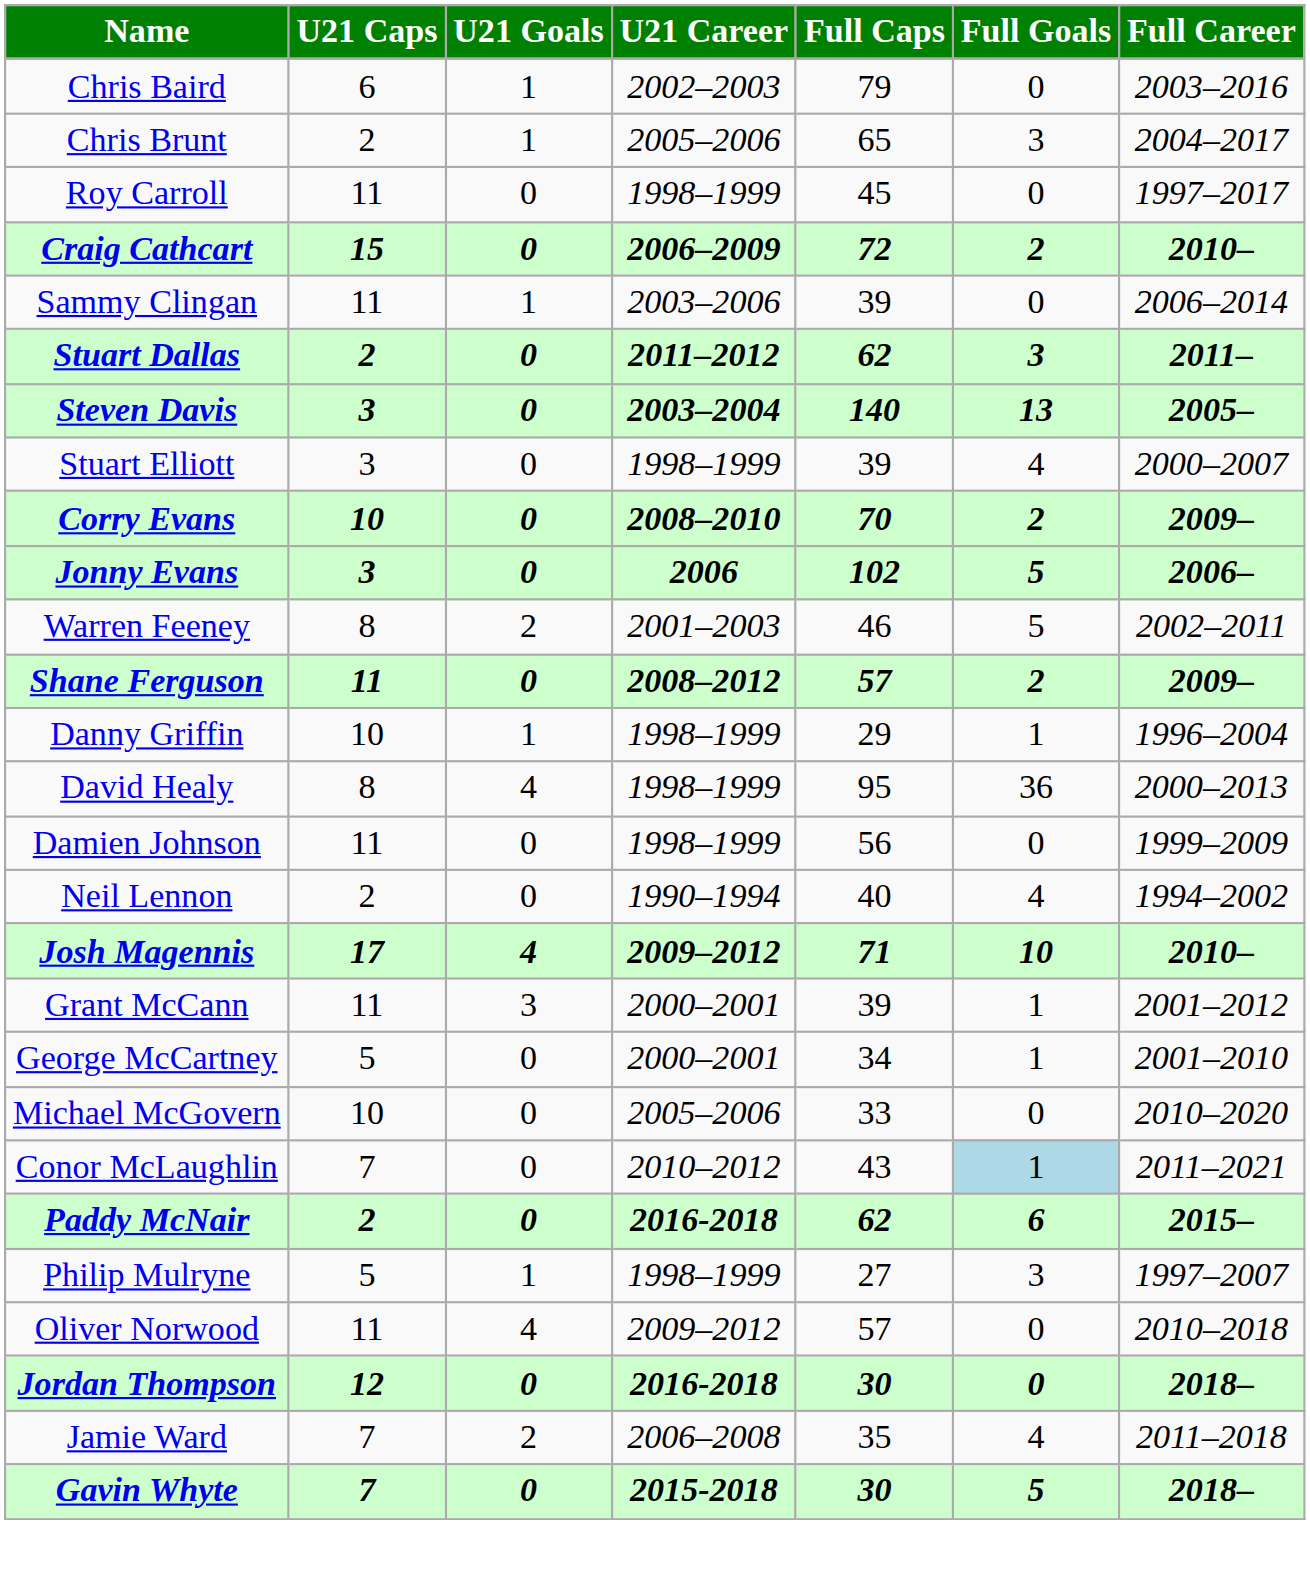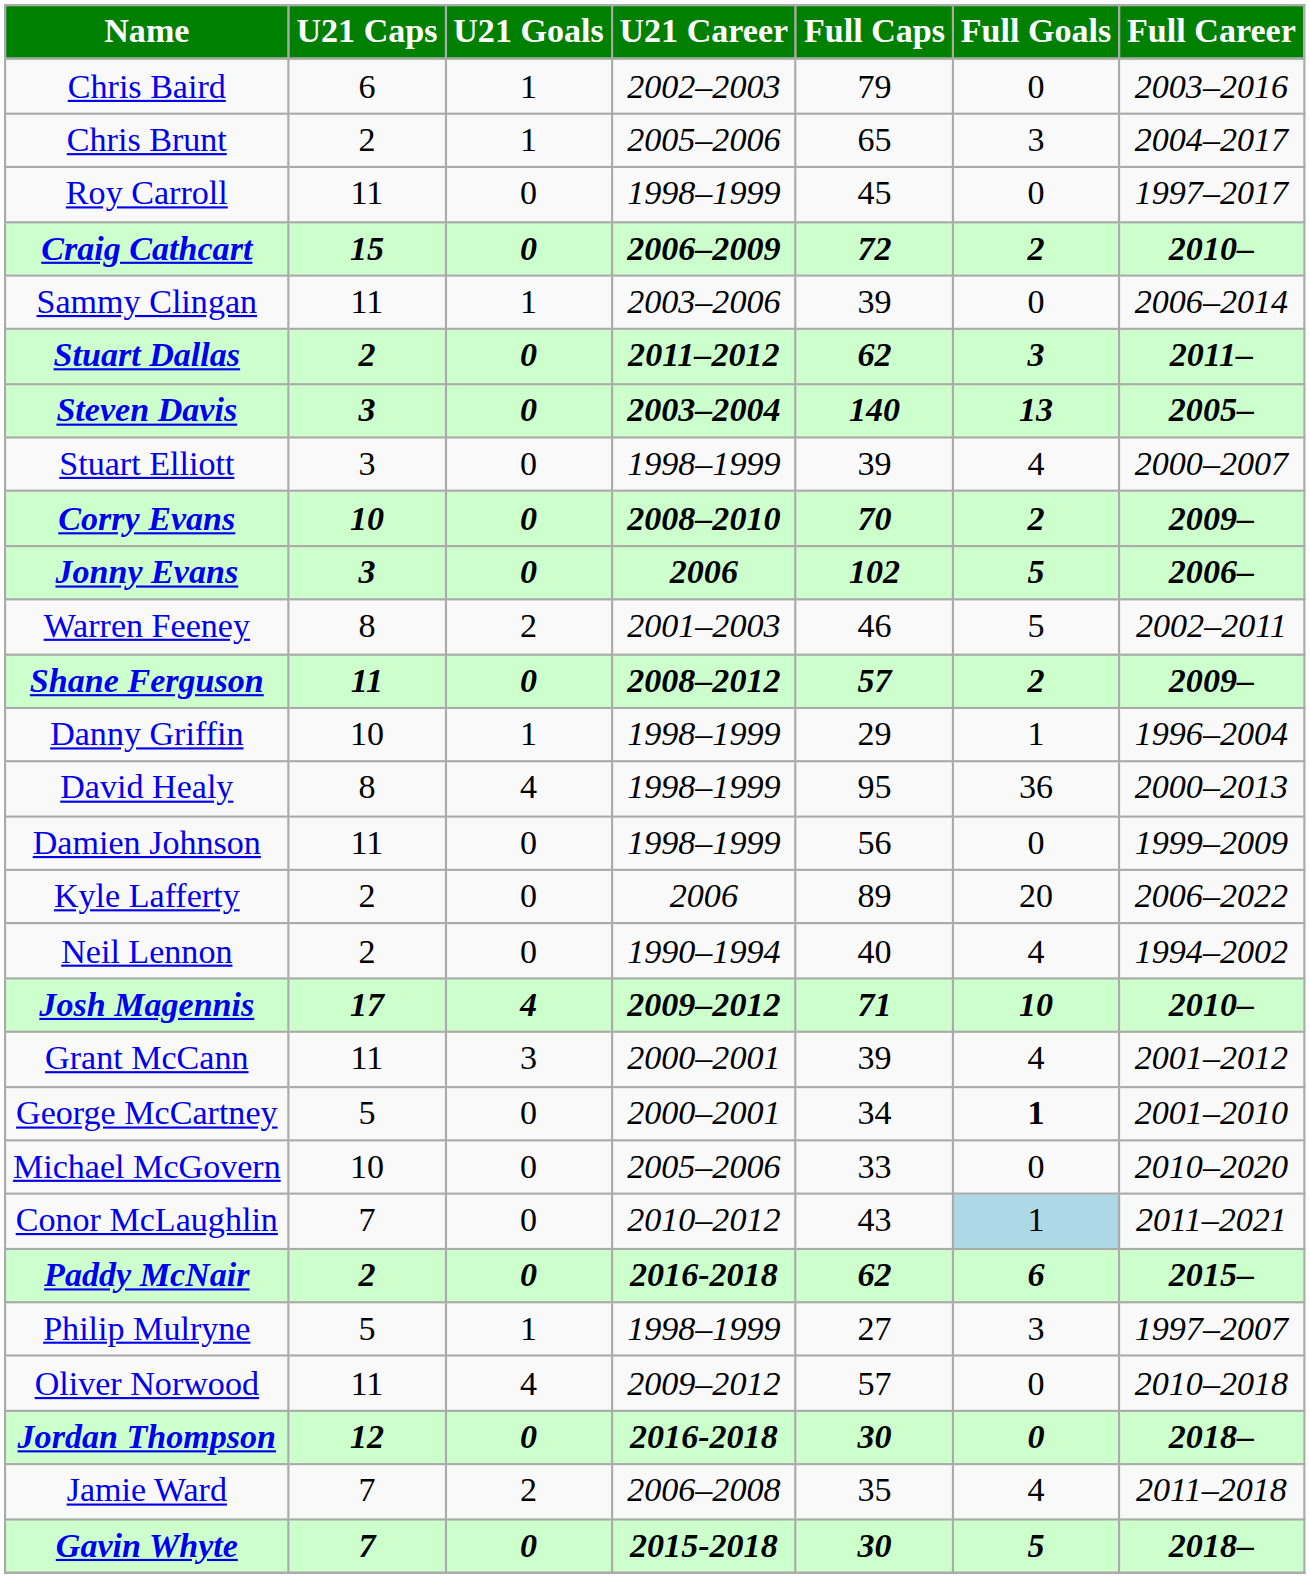+ row: (147, 896)
(1036, 1004) 1 -> (1036, 1058) 4
(1036, 1058) normal -> (1036, 1112) bold
